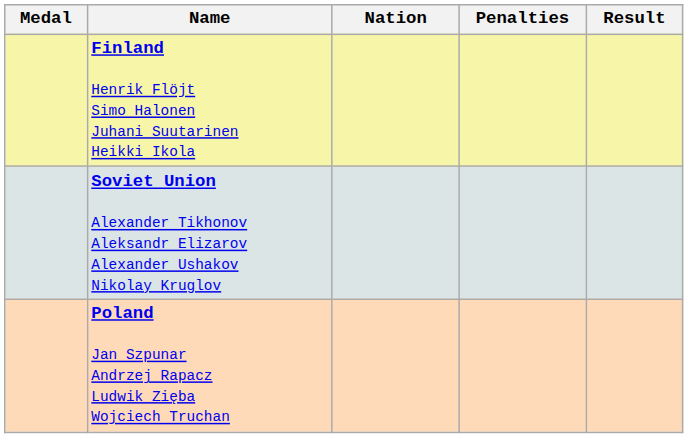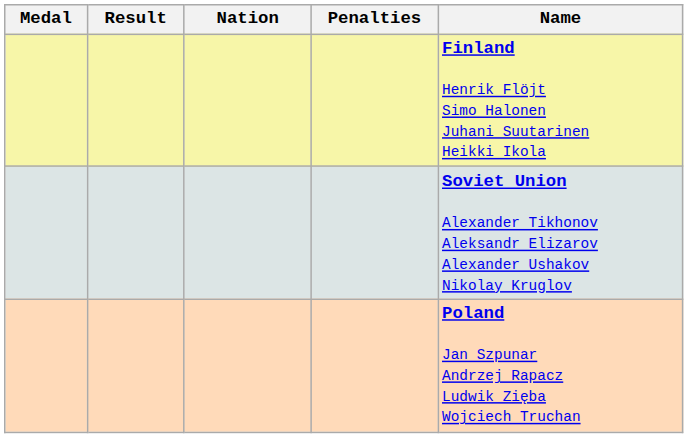columns swapped: (210, 19) <-> (634, 19)
